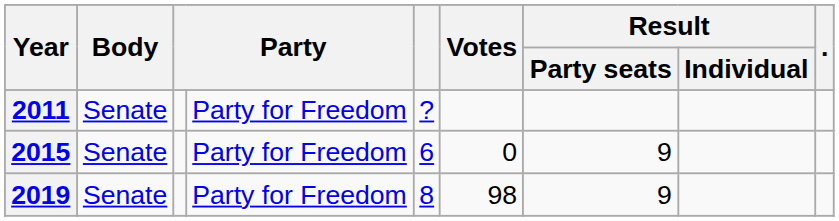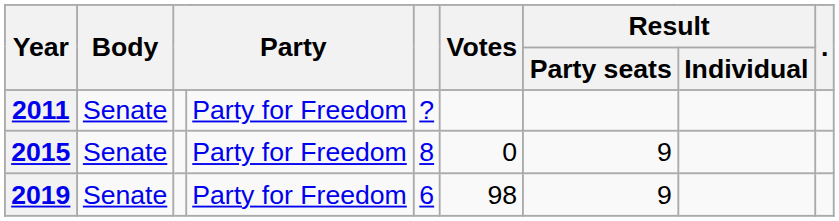(427, 153) 6 -> (427, 153) 8
(427, 195) 8 -> (427, 195) 6
